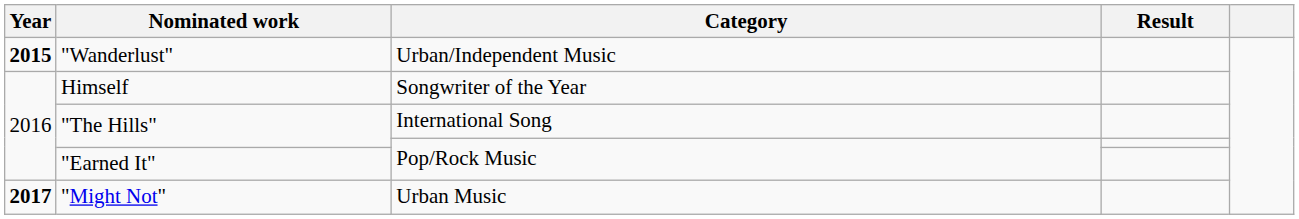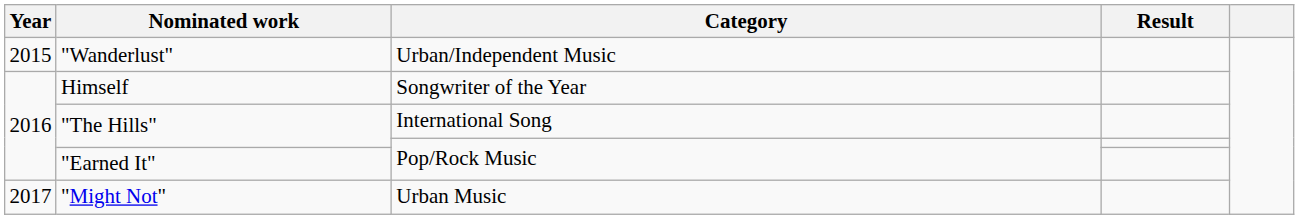(30, 54) bold -> (30, 54) normal
(30, 196) bold -> (30, 196) normal
